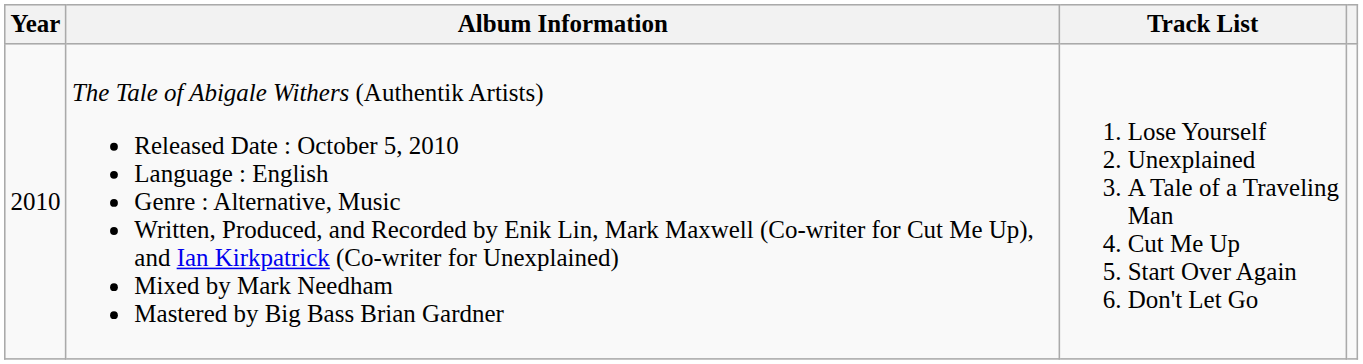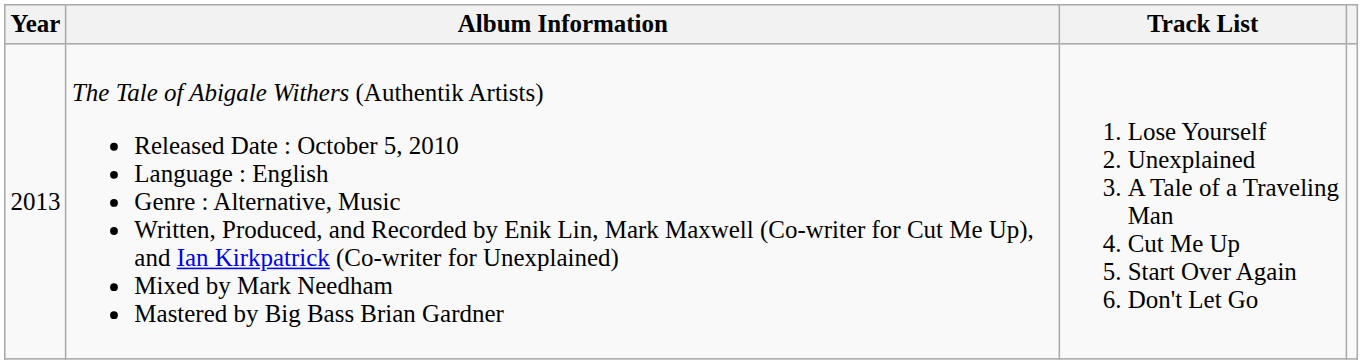(35, 201) 2010 -> (35, 201) 2013
